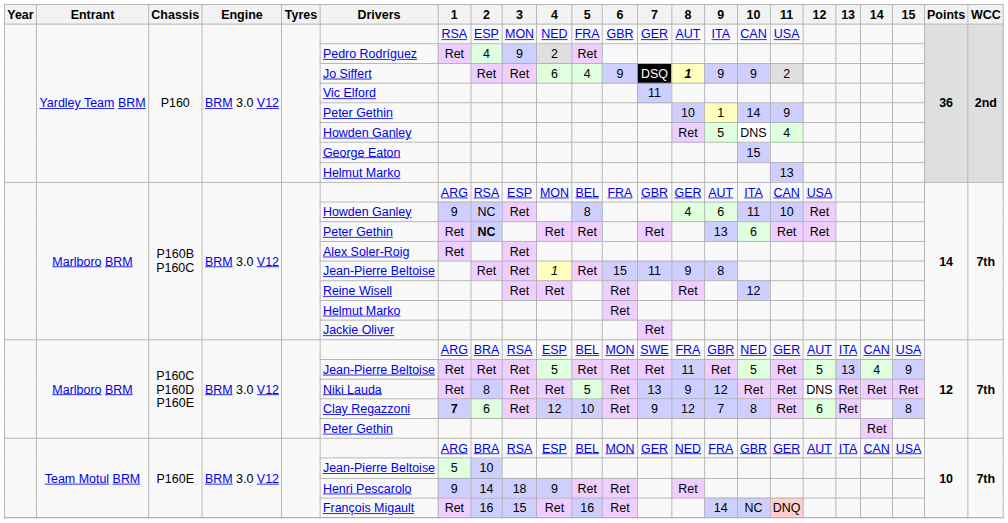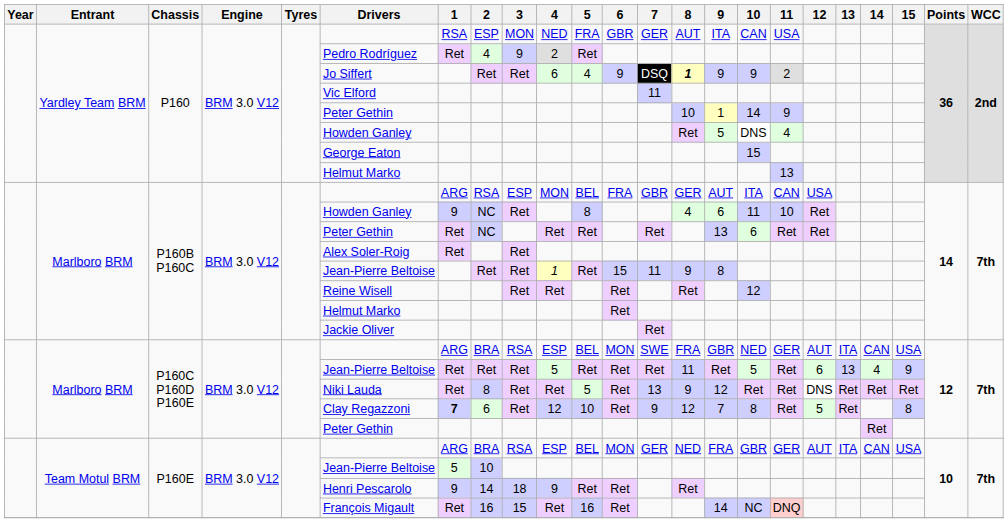(486, 232) bold -> (486, 232) normal
(819, 370) 5 -> (819, 370) 6
(819, 409) 6 -> (819, 409) 5
